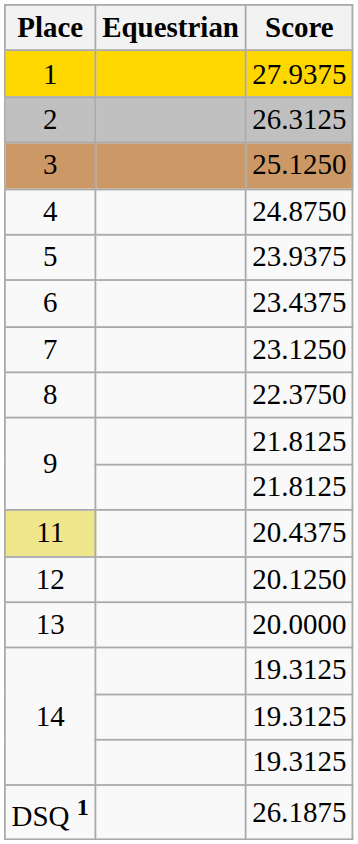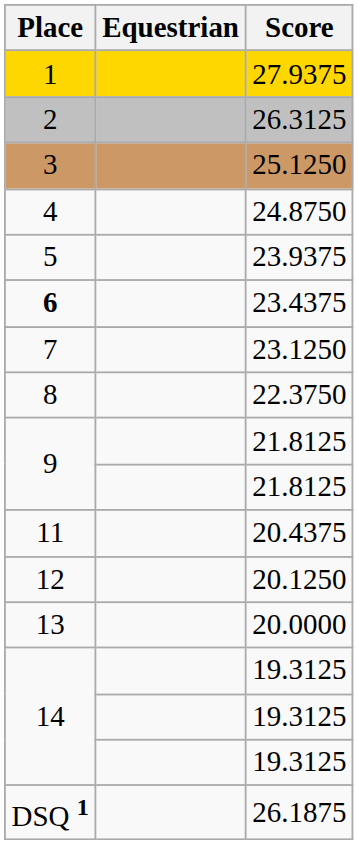(50, 303) normal -> (50, 303) bold
(50, 532) khaki background -> (50, 532) no background
